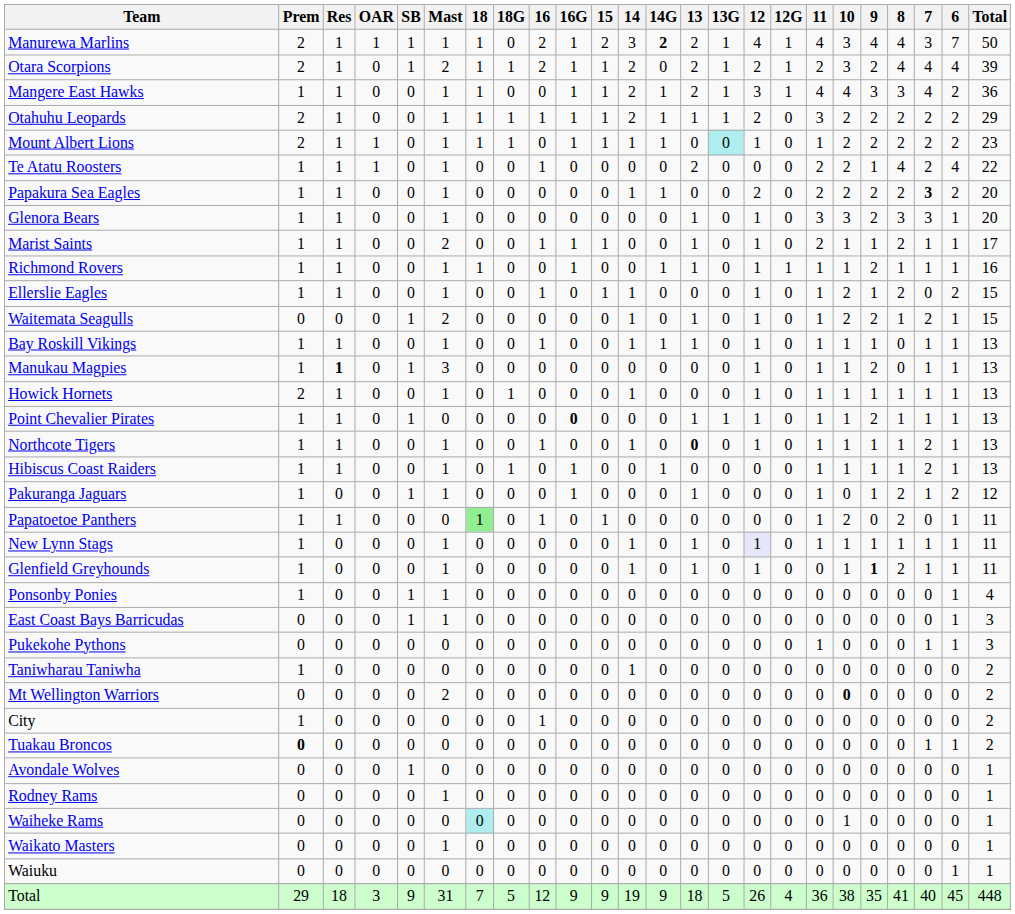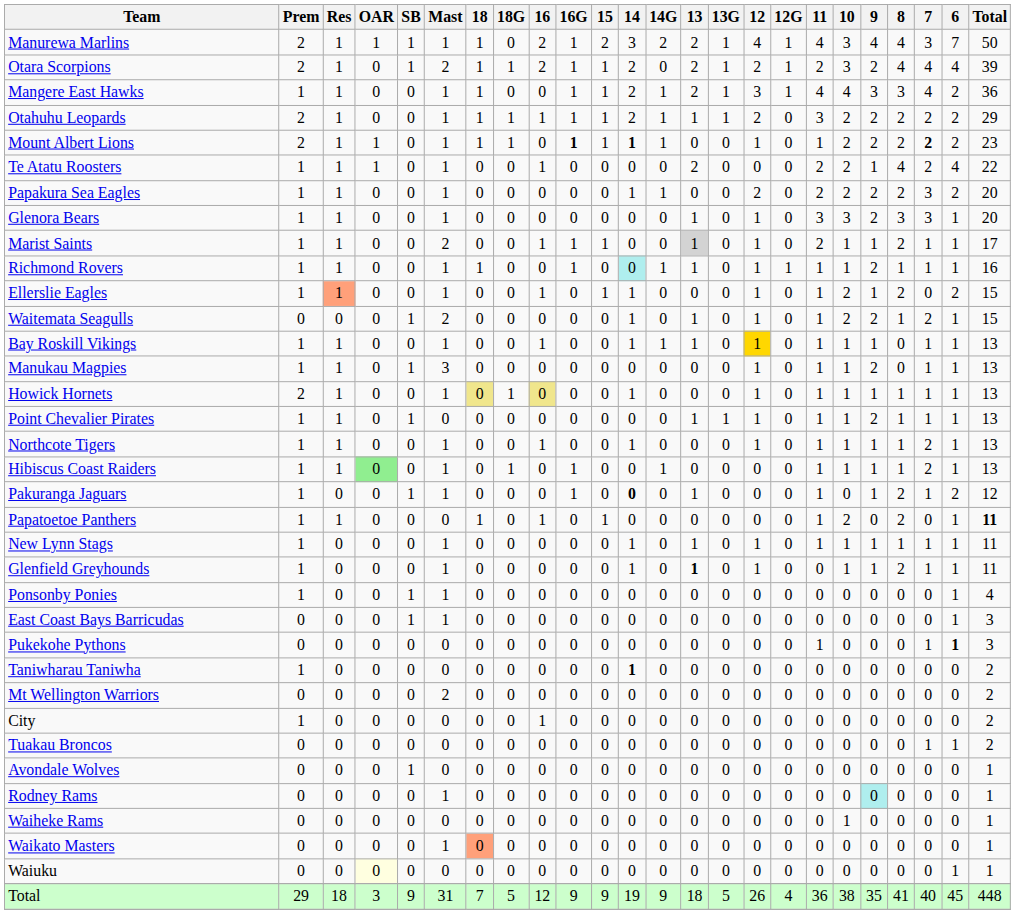(663, 42) bold -> (663, 42) normal
(574, 142) normal -> (574, 142) bold
(632, 142) normal -> (632, 142) bold
(726, 142) paleturquoise background -> (726, 142) no background
(928, 142) normal -> (928, 142) bold
(928, 192) bold -> (928, 192) normal
(695, 243) no background -> (695, 243) lightgrey background
(632, 268) no background -> (632, 268) paleturquoise background
(339, 293) no background -> (339, 293) lightsalmon background
(757, 343) no background -> (757, 343) gold background
(339, 368) bold -> (339, 368) normal
(480, 393) no background -> (480, 393) khaki background
(542, 393) no background -> (542, 393) khaki background
(574, 419) bold -> (574, 419) normal
(695, 444) bold -> (695, 444) normal
(376, 469) no background -> (376, 469) lightgreen background
(632, 494) normal -> (632, 494) bold
(480, 519) lightgreen background -> (480, 519) no background
(990, 519) normal -> (990, 519) bold
(757, 544) lavender background -> (757, 544) no background
(695, 569) normal -> (695, 569) bold
(874, 569) bold -> (874, 569) normal
(955, 645) normal -> (955, 645) bold
(632, 670) normal -> (632, 670) bold
(847, 695) bold -> (847, 695) normal
(301, 745) bold -> (301, 745) normal
(874, 795) no background -> (874, 795) paleturquoise background
(480, 820) paleturquoise background -> (480, 820) no background
(480, 846) no background -> (480, 846) lightsalmon background
(376, 871) no background -> (376, 871) lightyellow background
